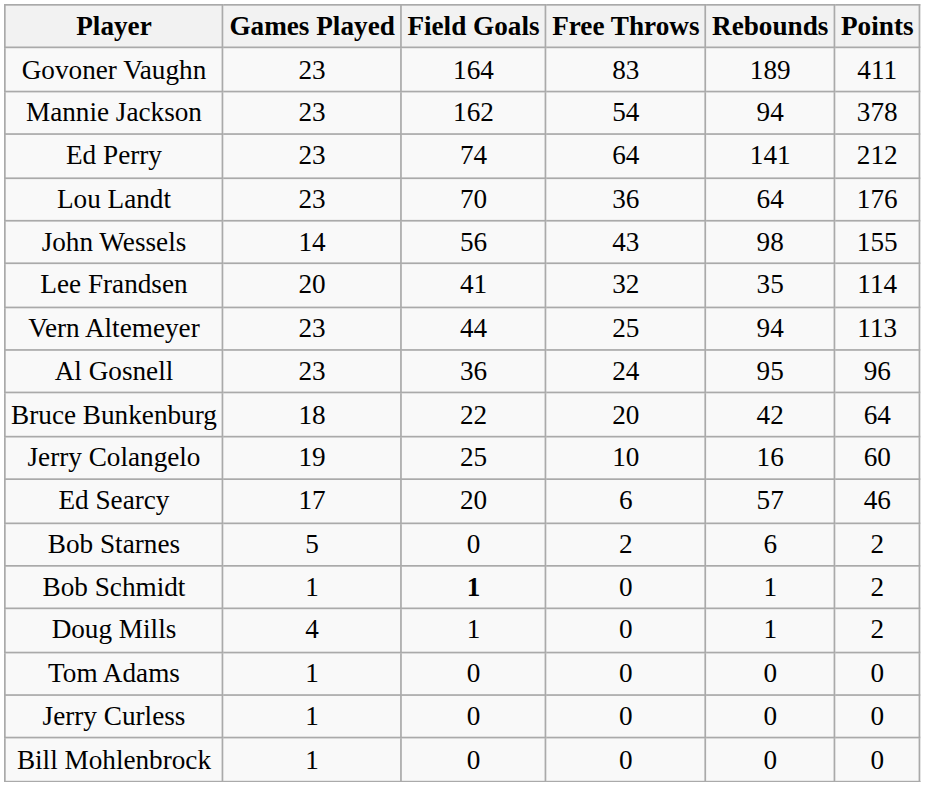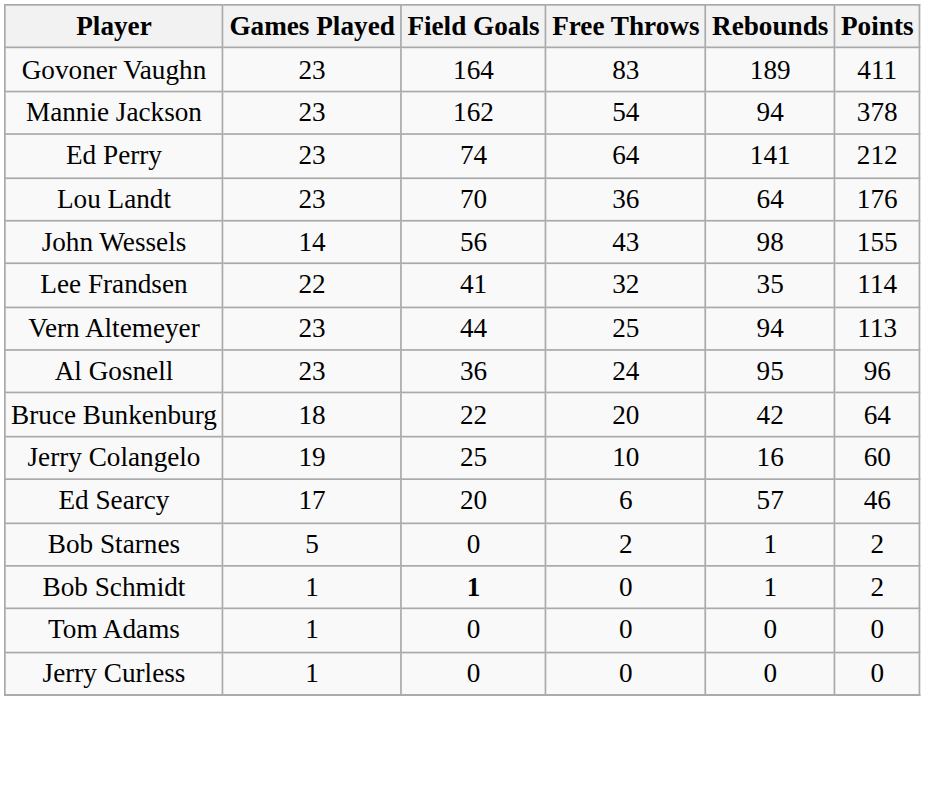(312, 284) 20 -> (312, 284) 22
(770, 543) 6 -> (770, 543) 1
- row: (114, 629)
- row: (114, 759)
